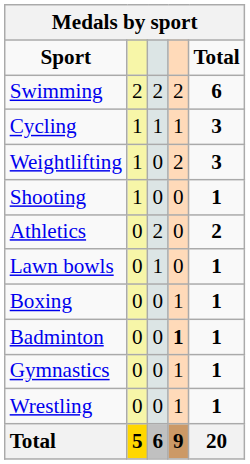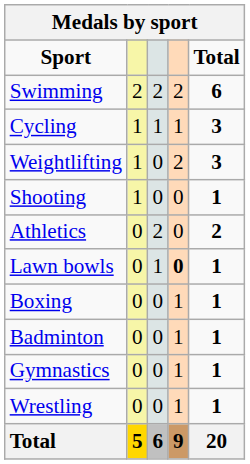(178, 266) normal -> (178, 266) bold
(178, 336) bold -> (178, 336) normal
